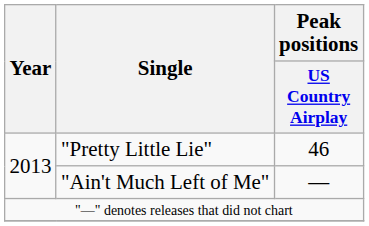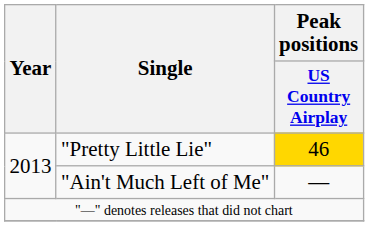(319, 149) no background -> (319, 149) gold background
